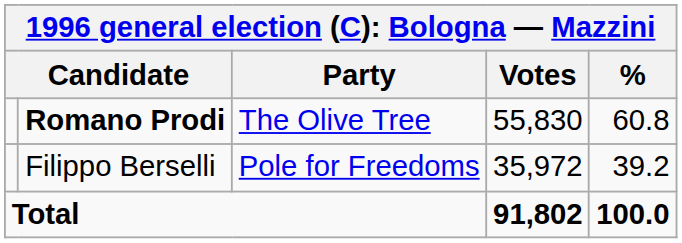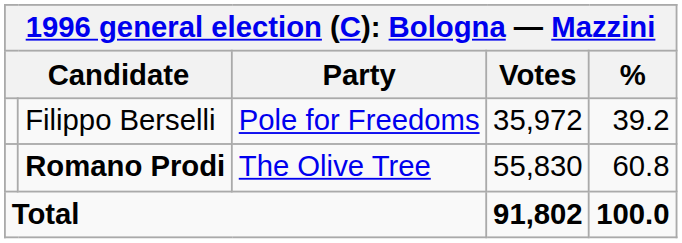rows swapped: (125, 120) <-> (120, 167)
